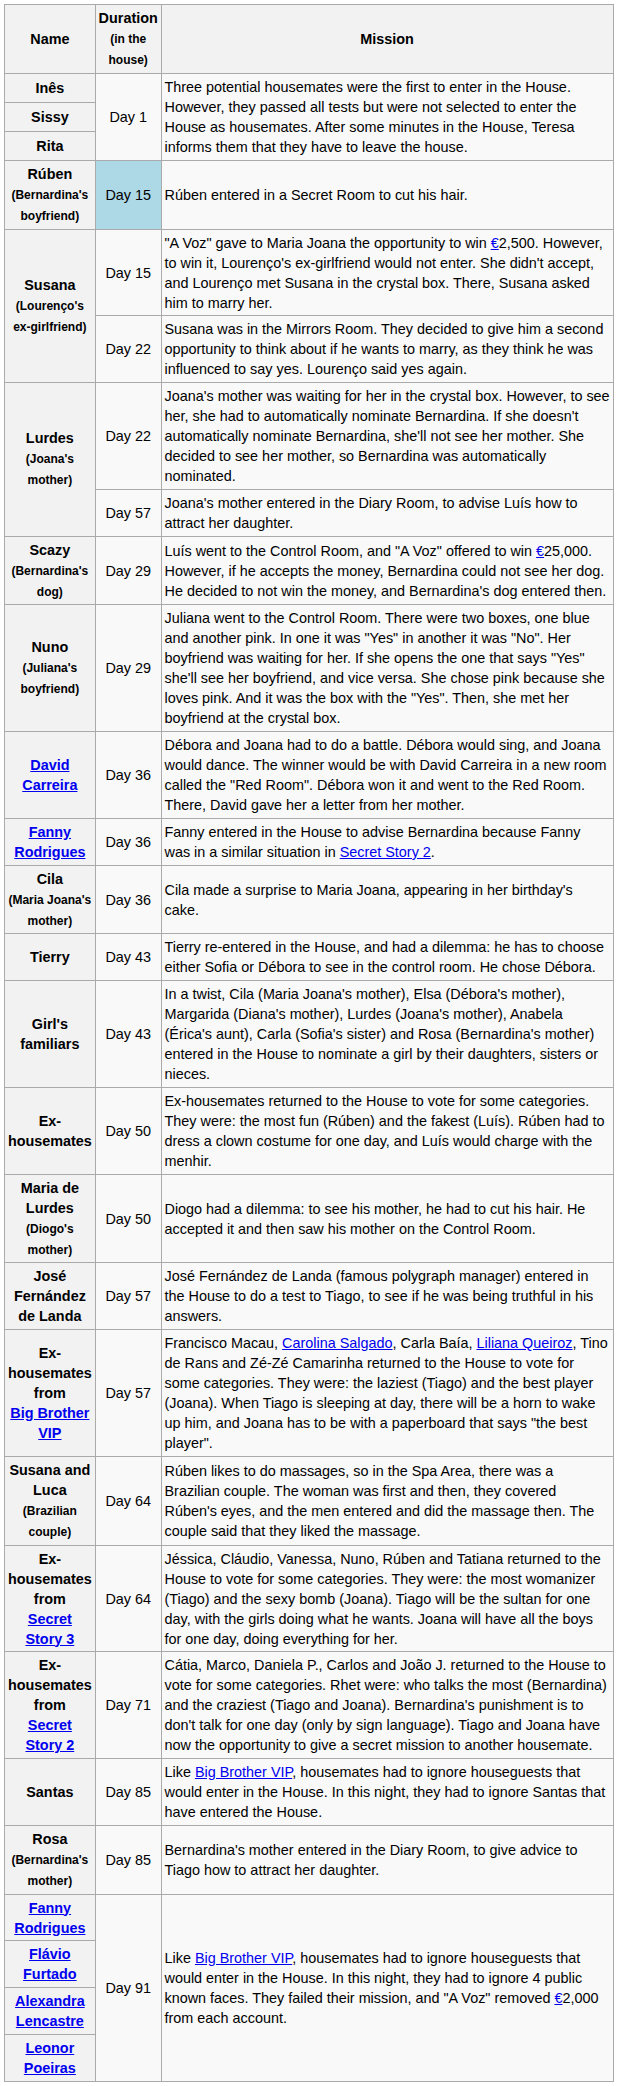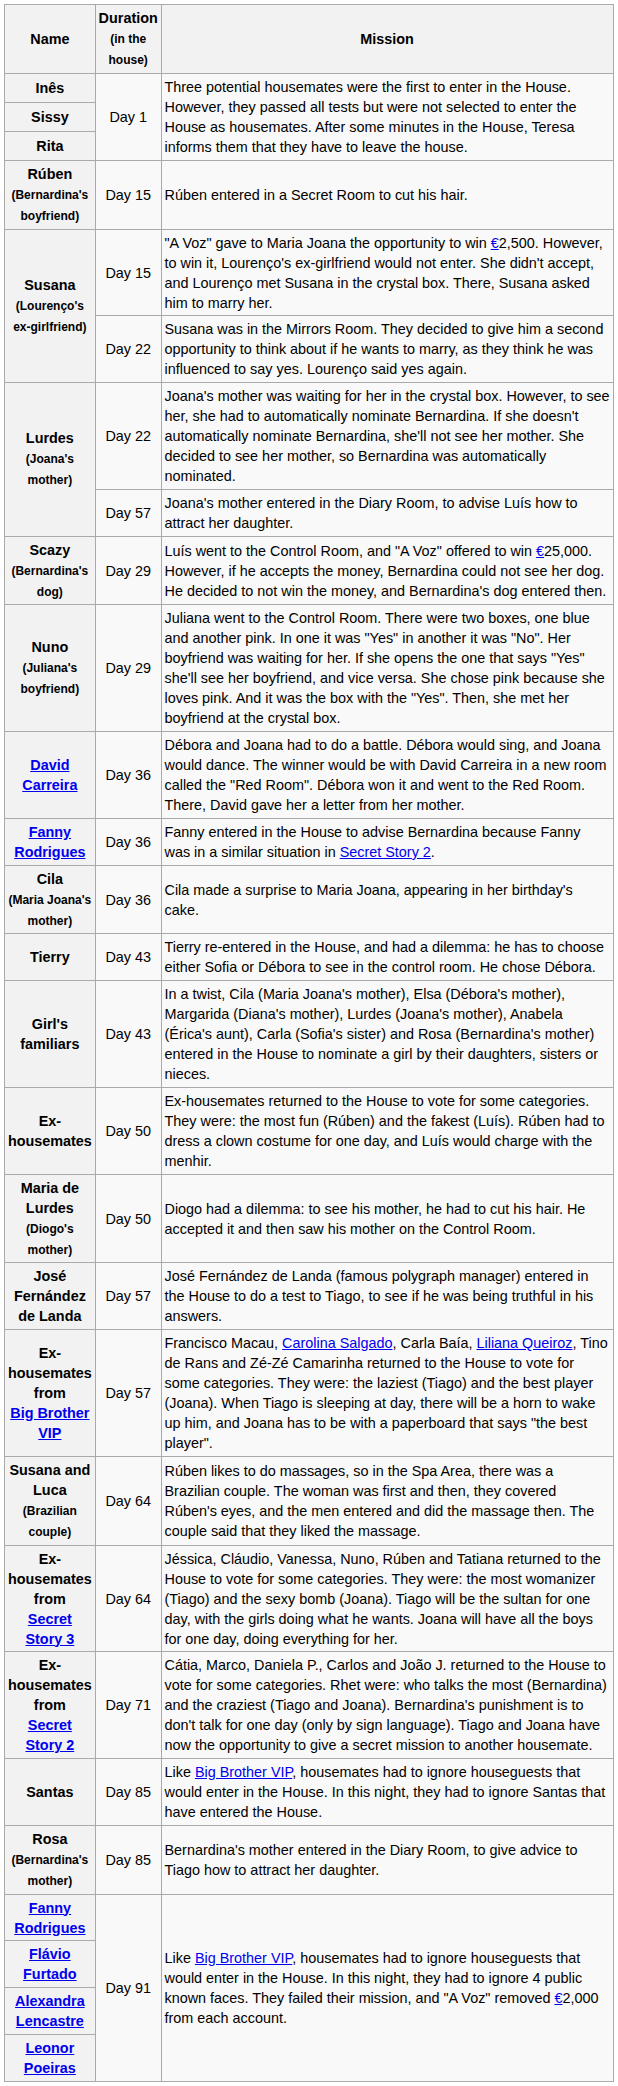(128, 195) lightblue background -> (128, 195) no background
